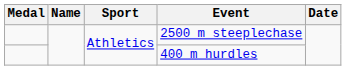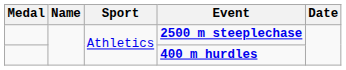(231, 35) normal -> (231, 35) bold
(209, 55) normal -> (209, 55) bold
